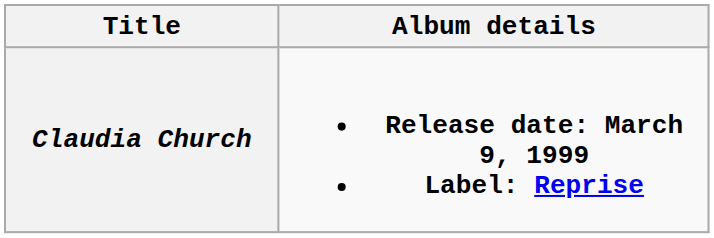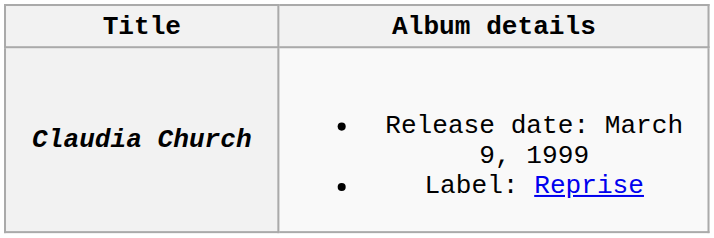(494, 155) bold -> (494, 155) normal
